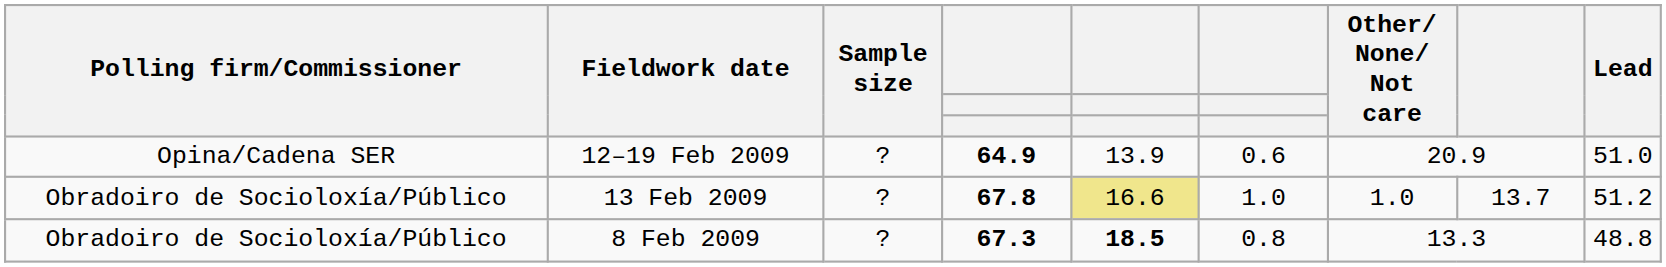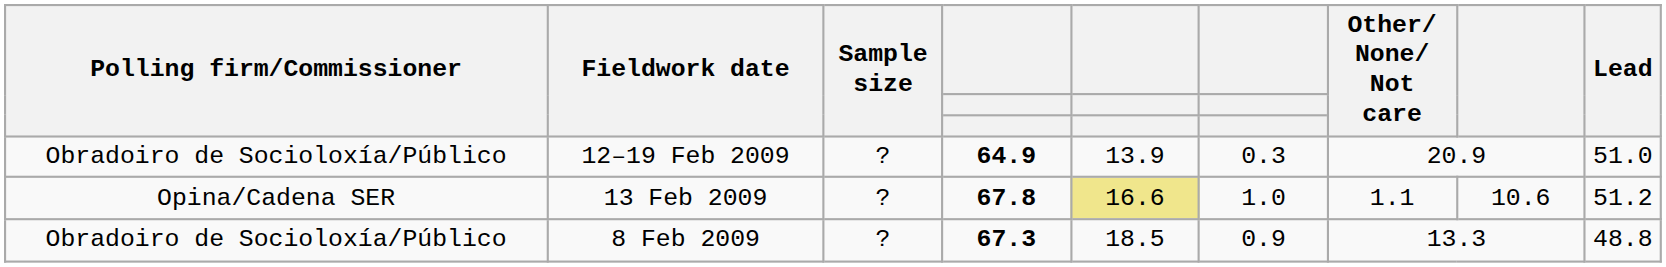(276, 156) Opina/Cadena SER -> (276, 156) Obradoiro de Socioloxía/Público
(1263, 156) 0.6 -> (1263, 156) 0.3
(276, 198) Obradoiro de Socioloxía/Público -> (276, 198) Opina/Cadena SER
(1392, 198) 1.0 -> (1392, 198) 1.1
(1521, 198) 13.7 -> (1521, 198) 10.6
(1135, 240) bold -> (1135, 240) normal
(1263, 240) 0.8 -> (1263, 240) 0.9
